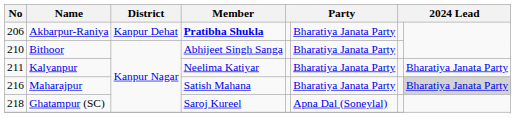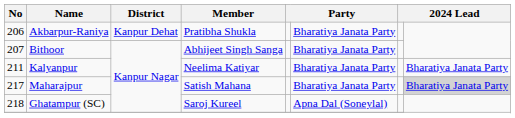(224, 31) bold -> (220, 31) normal
(15, 49) 210 -> (15, 49) 207
(15, 85) 216 -> (15, 85) 217
